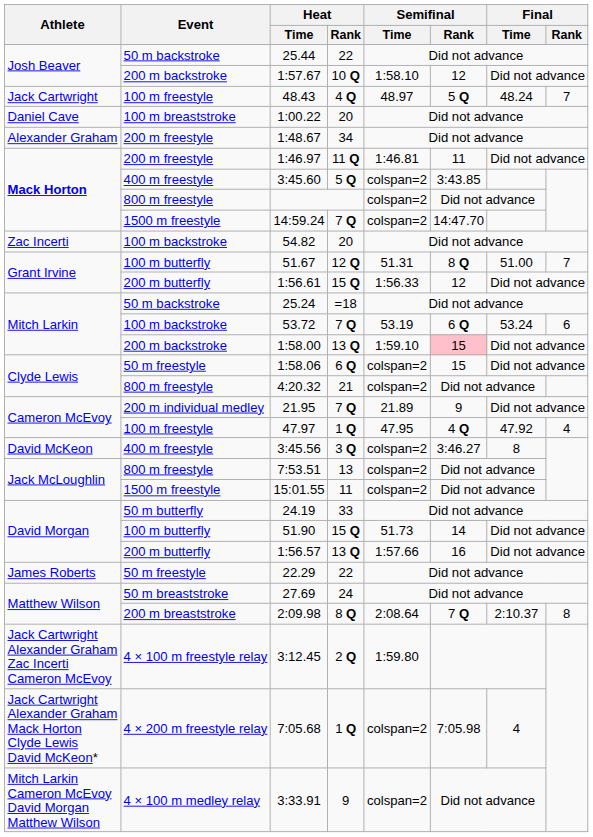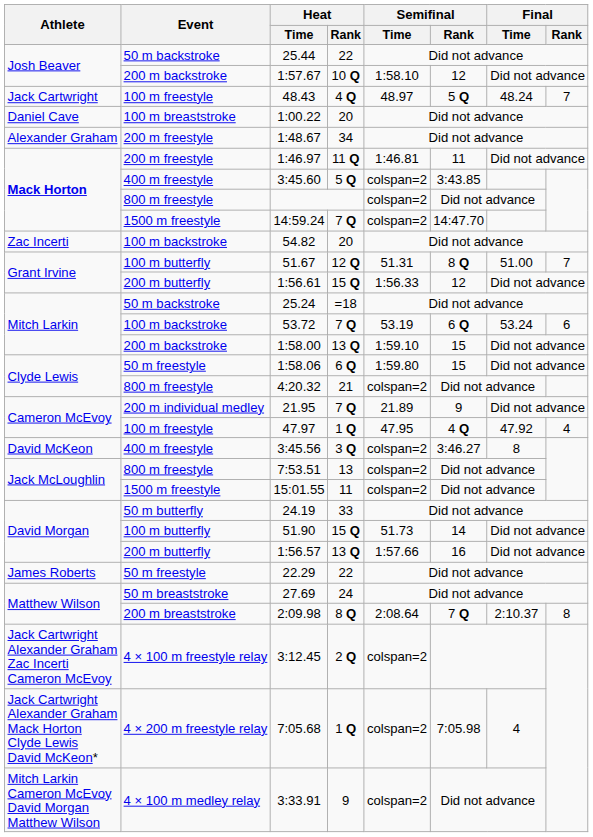(459, 345) pink background -> (459, 345) no background
(397, 366) colspan=2 -> (397, 366) 1:59.80
(397, 657) 1:59.80 -> (397, 657) colspan=2
